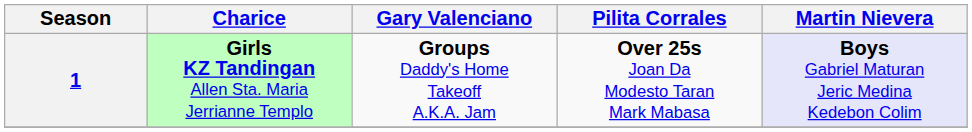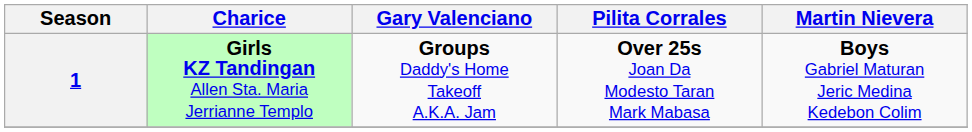(865, 79) lavender background -> (865, 79) no background
